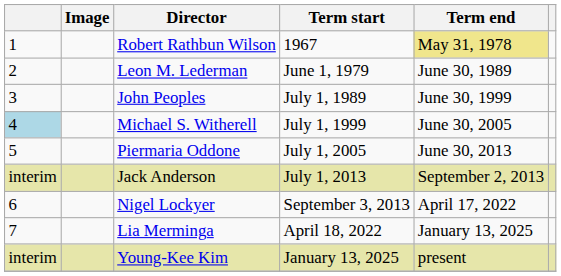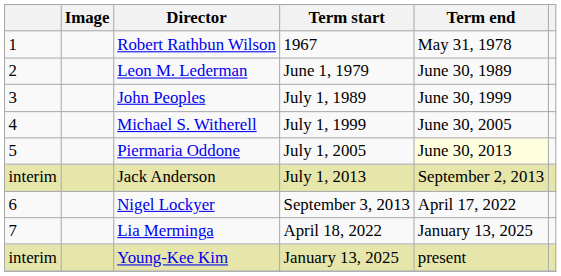(465, 44) khaki background -> (465, 44) no background
(13, 124) lightblue background -> (13, 124) no background
(465, 151) no background -> (465, 151) lightyellow background
